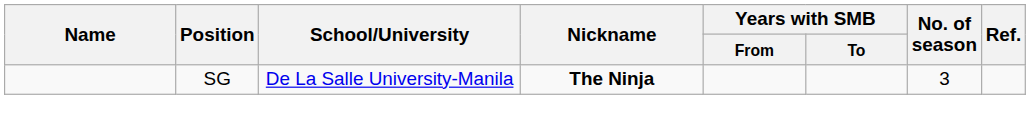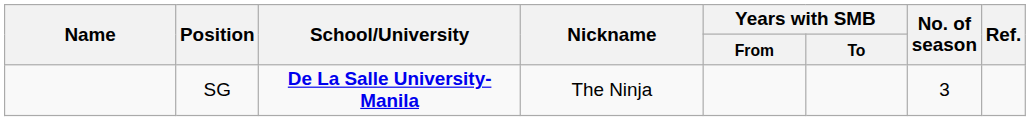(390, 79) normal -> (390, 89) bold
(612, 79) bold -> (612, 89) normal
